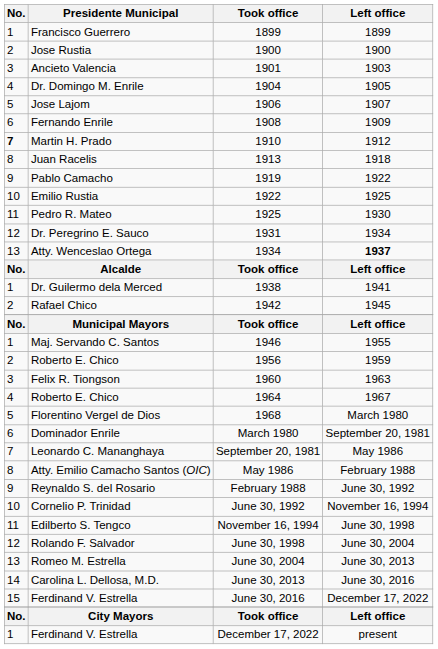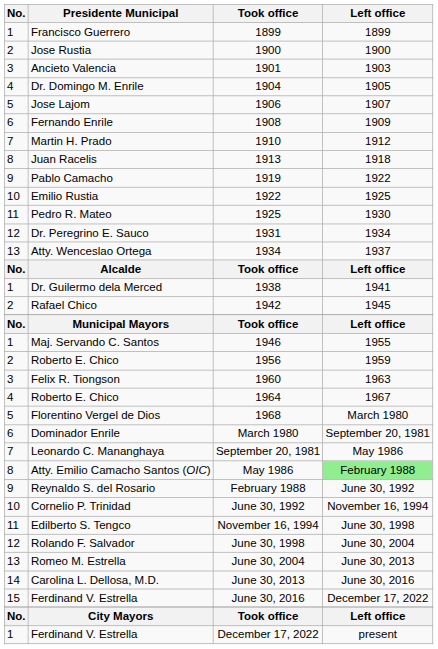(10, 141) bold -> (10, 141) normal
(378, 251) bold -> (378, 251) normal
(378, 470) no background -> (378, 470) lightgreen background
